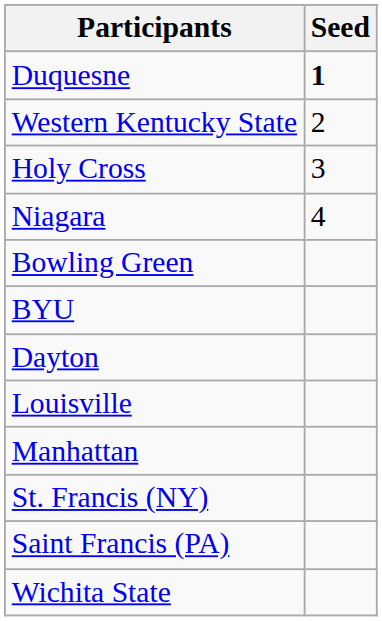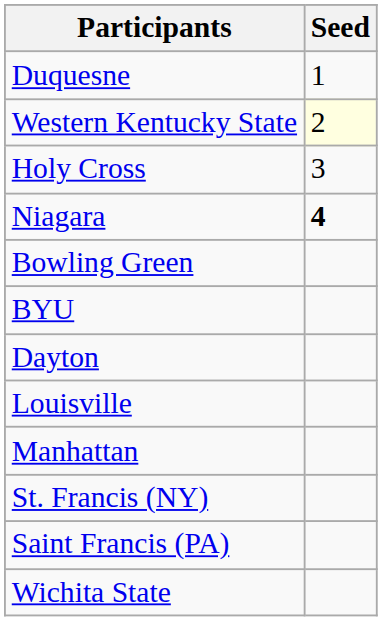(318, 74) bold -> (318, 74) normal
(318, 121) no background -> (318, 121) lightyellow background
(318, 215) normal -> (318, 215) bold
